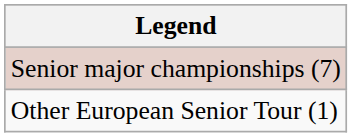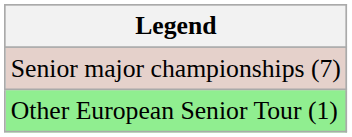(174, 110) no background -> (174, 110) lightgreen background
